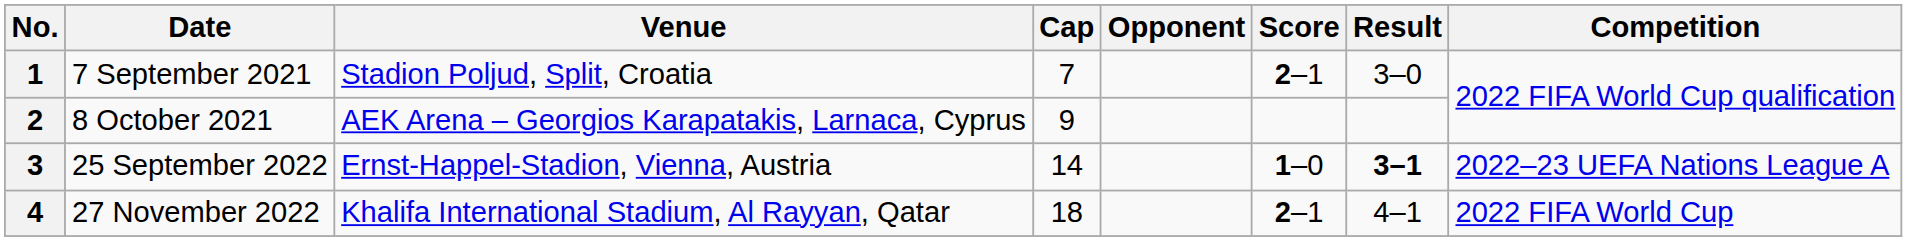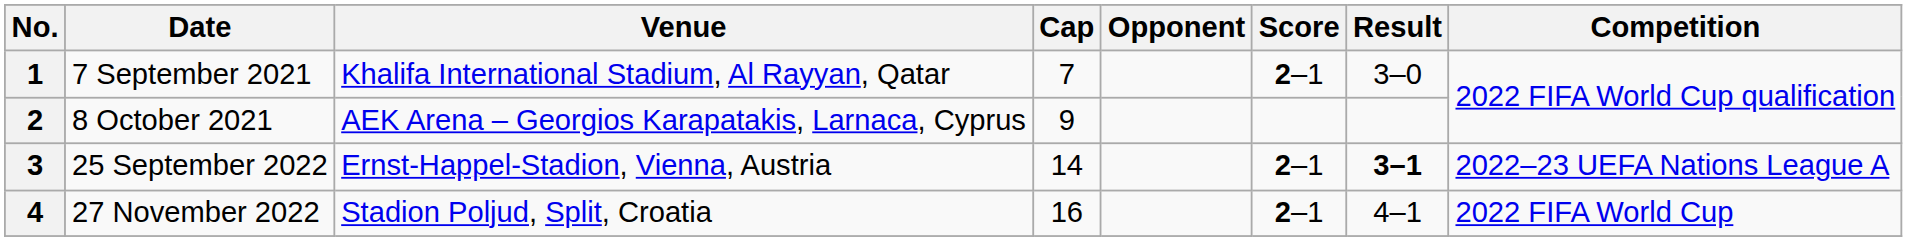(527, 73) Stadion Poljud, Split, Croatia -> (646, 73) Khalifa International Stadium, Al Rayyan, Qatar
(1299, 166) 1–0 -> (1299, 166) 2–1
(646, 212) Khalifa International Stadium, Al Rayyan, Qatar -> (527, 212) Stadion Poljud, Split, Croatia
(1067, 212) 18 -> (1067, 212) 16
